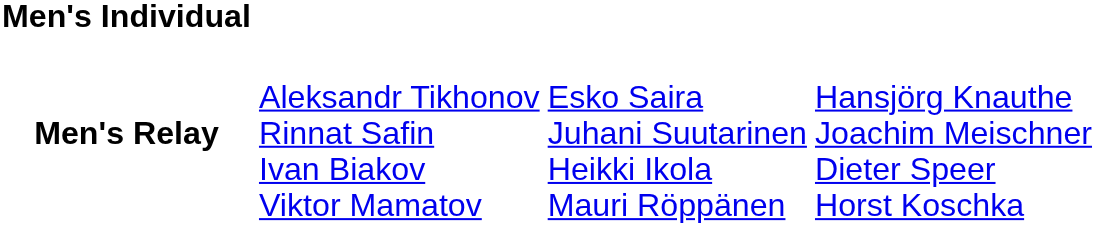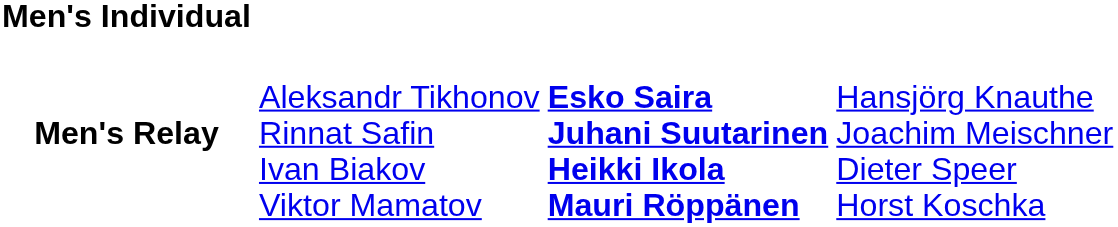(677, 151) normal -> (688, 151) bold
